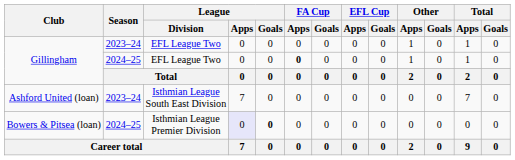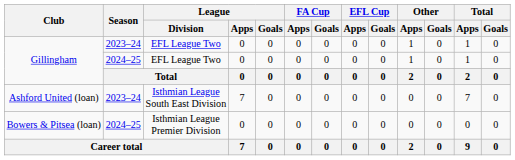(298, 60) bold -> (298, 60) normal
(242, 125) lavender background -> (242, 125) no background
(270, 125) bold -> (270, 125) normal
